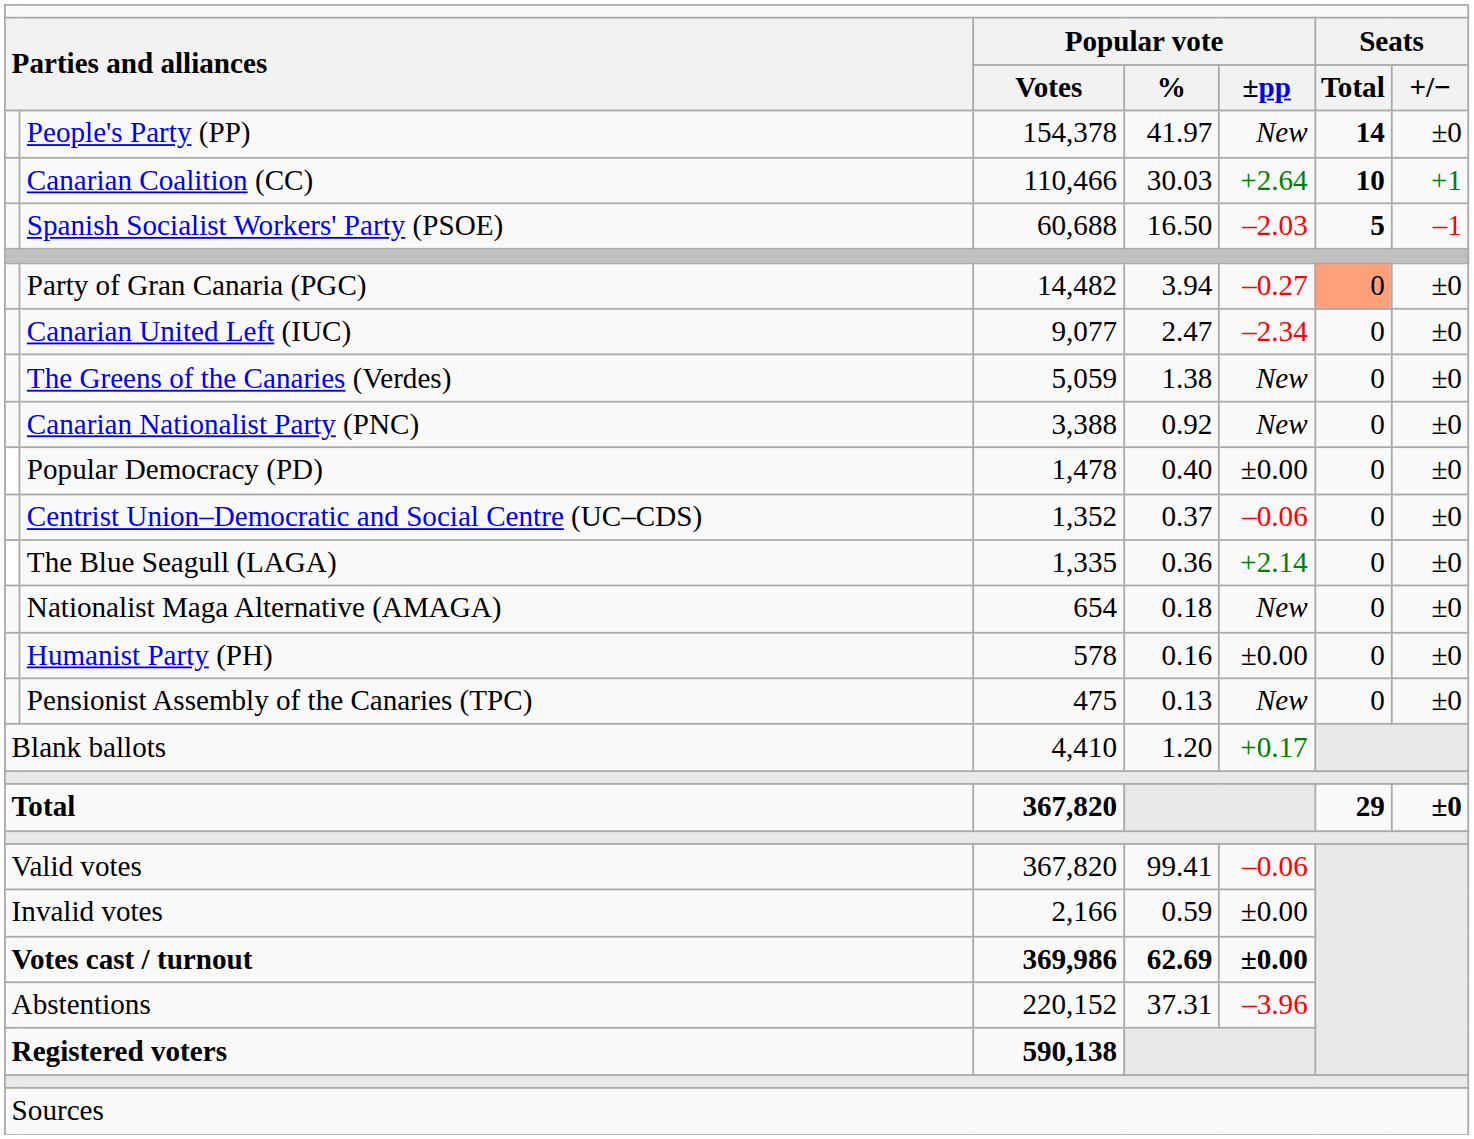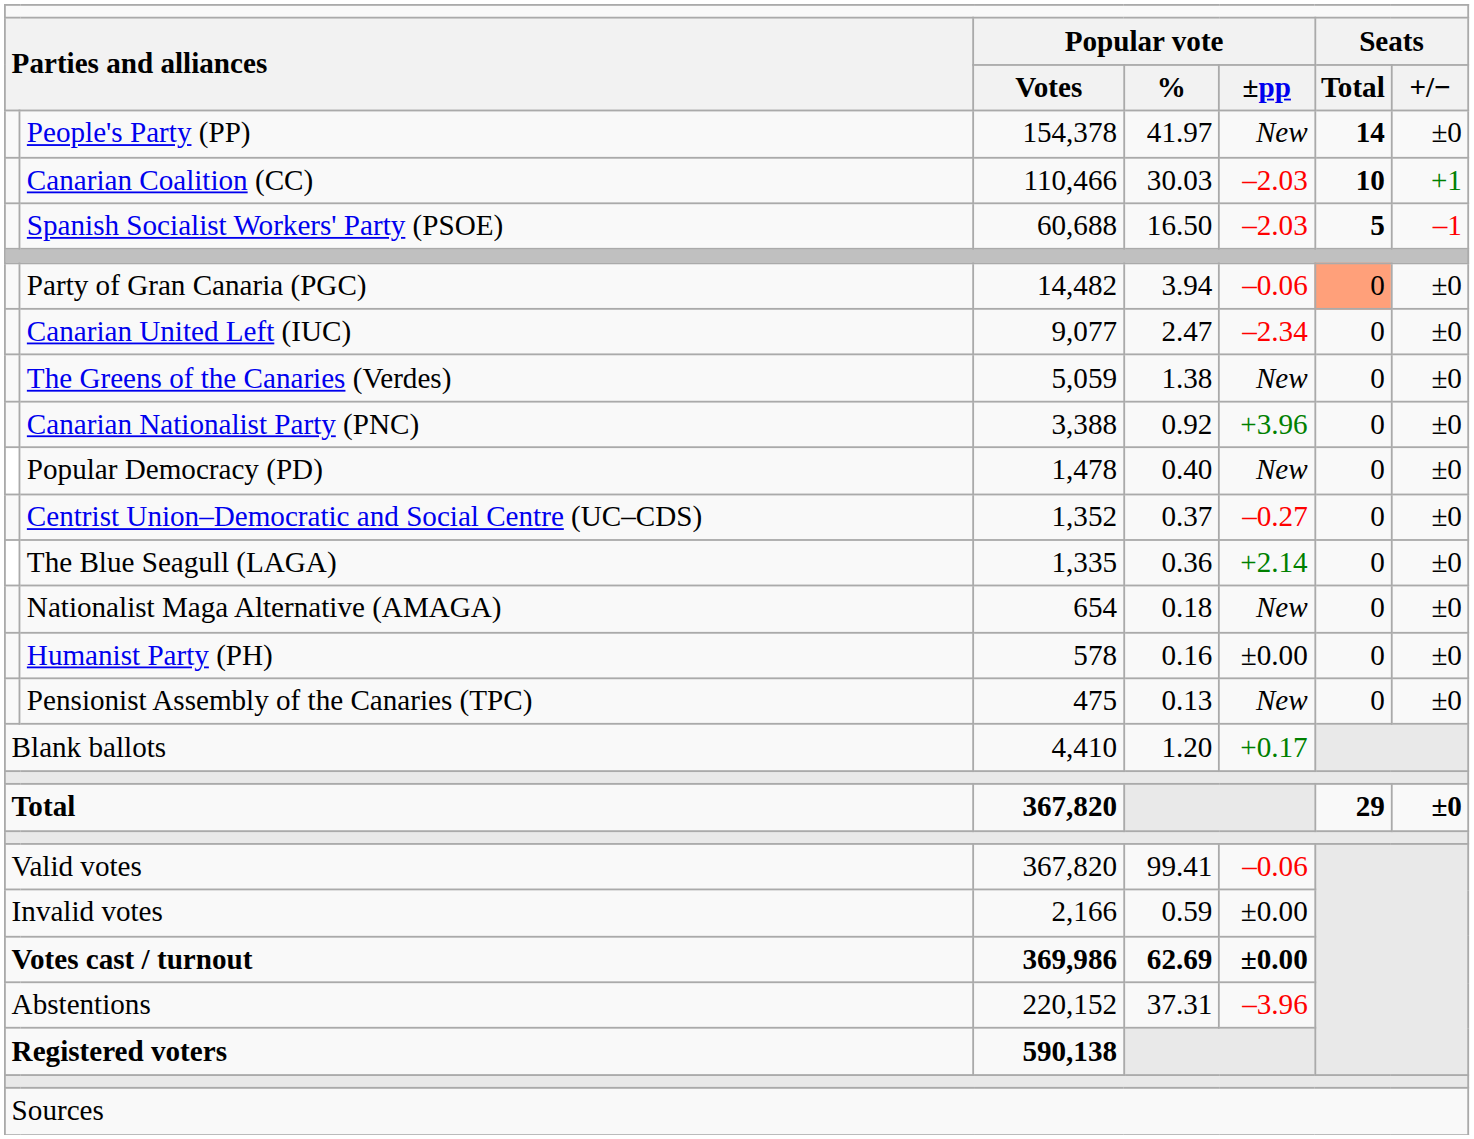(1274, 179) +2.64 -> (1275, 179) –2.03
(1275, 285) –0.27 -> (1275, 285) –0.06
(1282, 423) New -> (1274, 423) +3.96
(1274, 470) ±0.00 -> (1282, 470) New
(1275, 516) –0.06 -> (1275, 516) –0.27
